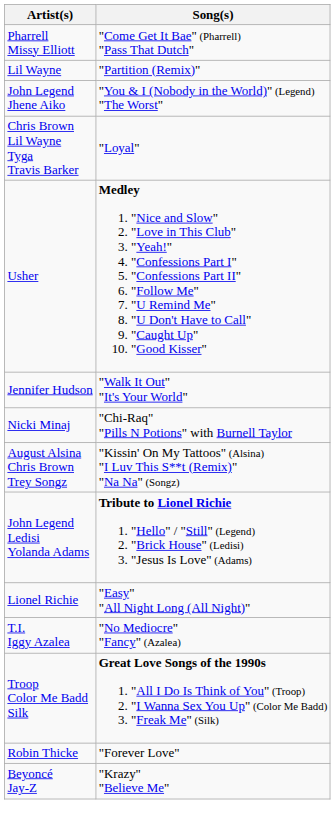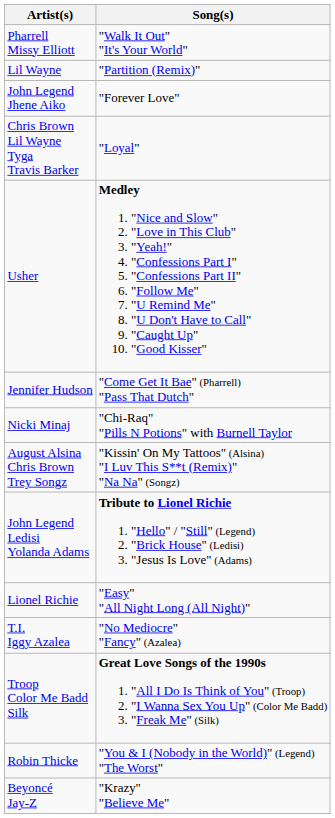(170, 42) "Come Get It Bae" (Pharrell) "Pass That Dutch" -> (143, 42) "Walk It Out" "It's Your World"
(207, 98) "You & I (Nobody in the World)" (Legend) "The Worst" -> (139, 98) "Forever Love"
(143, 390) "Walk It Out" "It's Your World" -> (170, 390) "Come Get It Bae" (Pharrell) "Pass That Dutch"
(139, 753) "Forever Love" -> (207, 760) "You & I (Nobody in the World)" (Legend) "The Worst"
